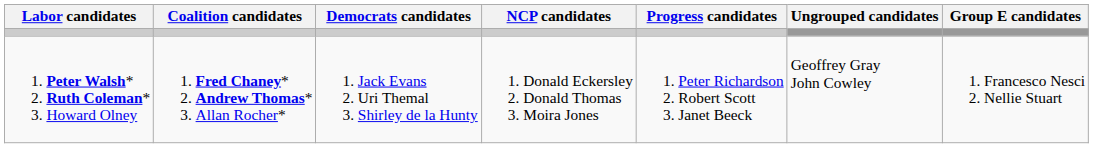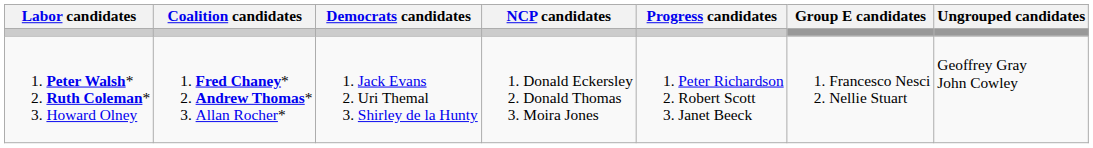columns swapped: (1015, 16) <-> (865, 16)
